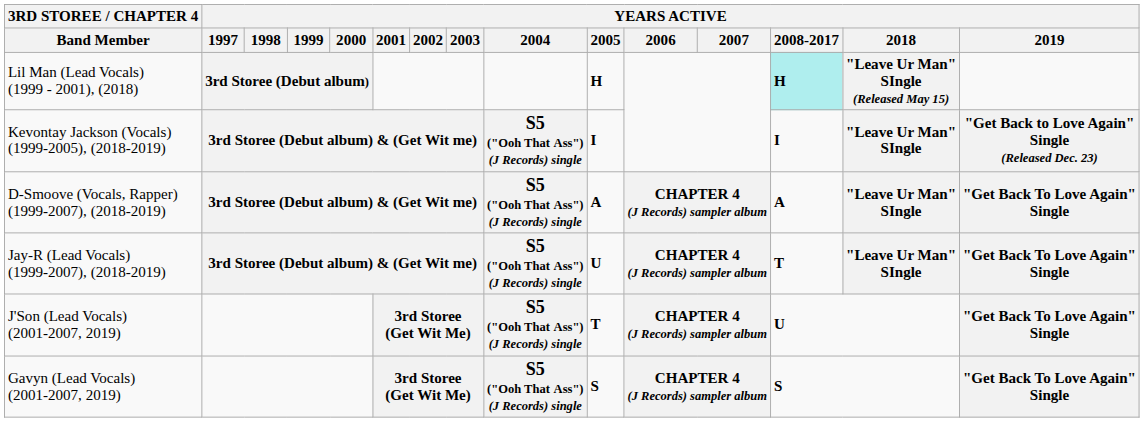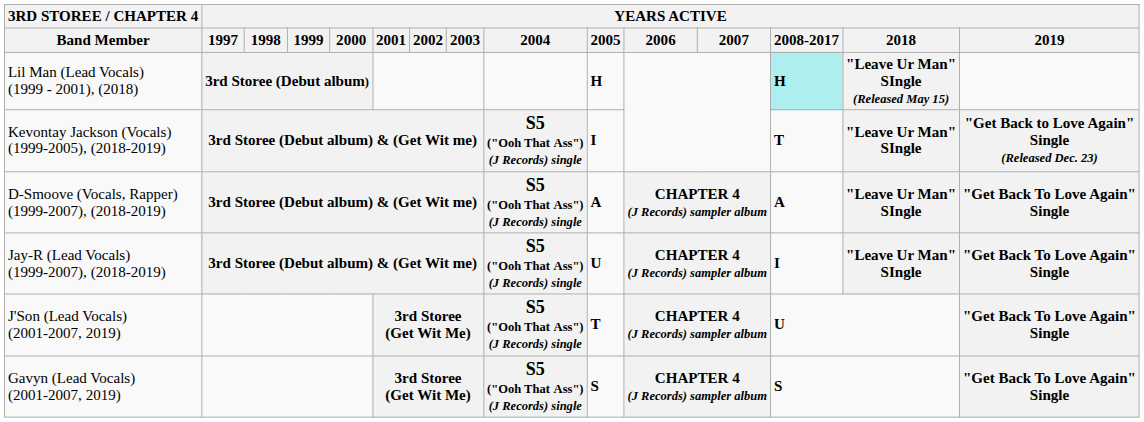(777, 140) I -> (779, 140) T
(779, 263) T -> (777, 263) I
